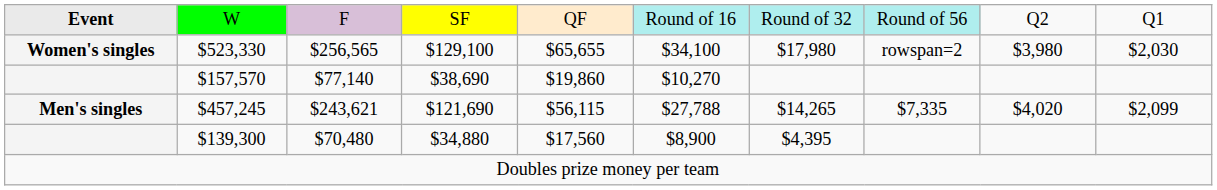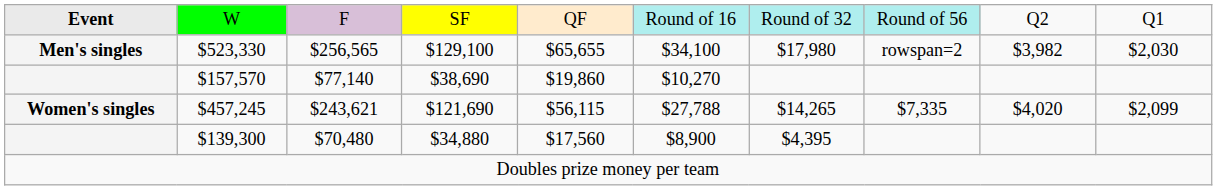(91, 49) Women's singles -> (91, 49) Men's singles
(1038, 49) $3,980 -> (1038, 49) $3,982
(91, 109) Men's singles -> (91, 109) Women's singles
